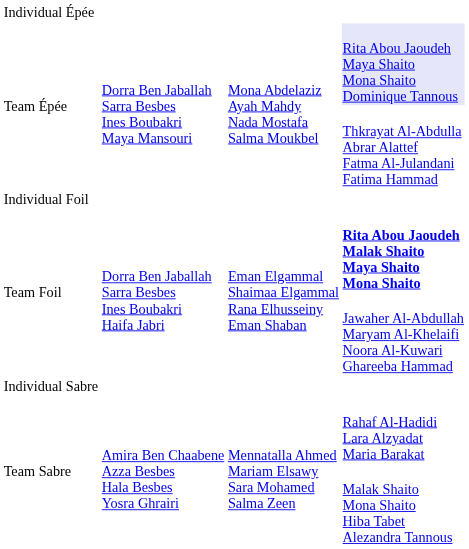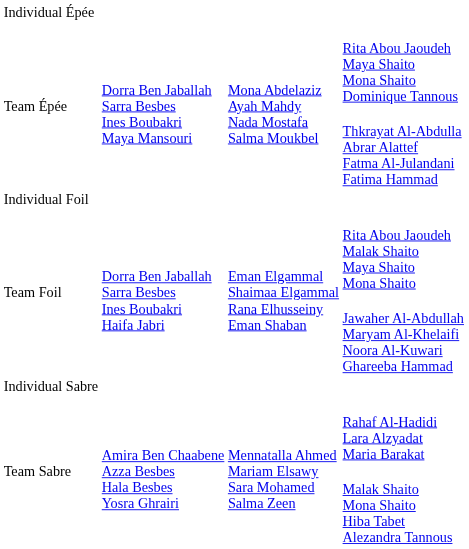(400, 72) lavender background -> (400, 72) no background
(401, 259) bold -> (397, 259) normal
